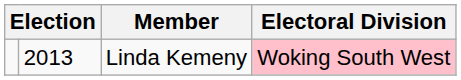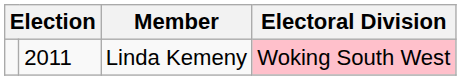(48, 57) 2013 -> (48, 57) 2011
